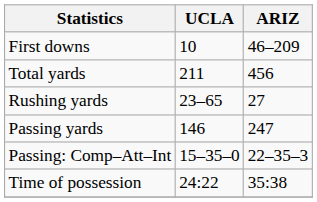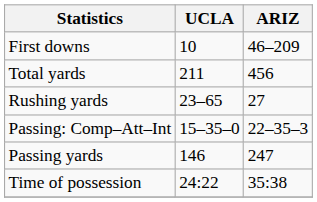rows swapped: (56, 128) <-> (90, 155)
